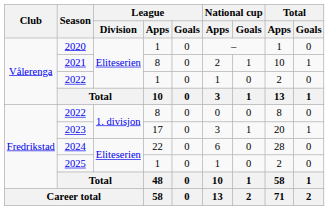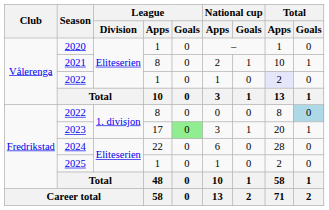(279, 79) no background -> (279, 79) lavender background
(309, 113) no background -> (309, 113) lightblue background
(187, 130) no background -> (187, 130) lightgreen background
